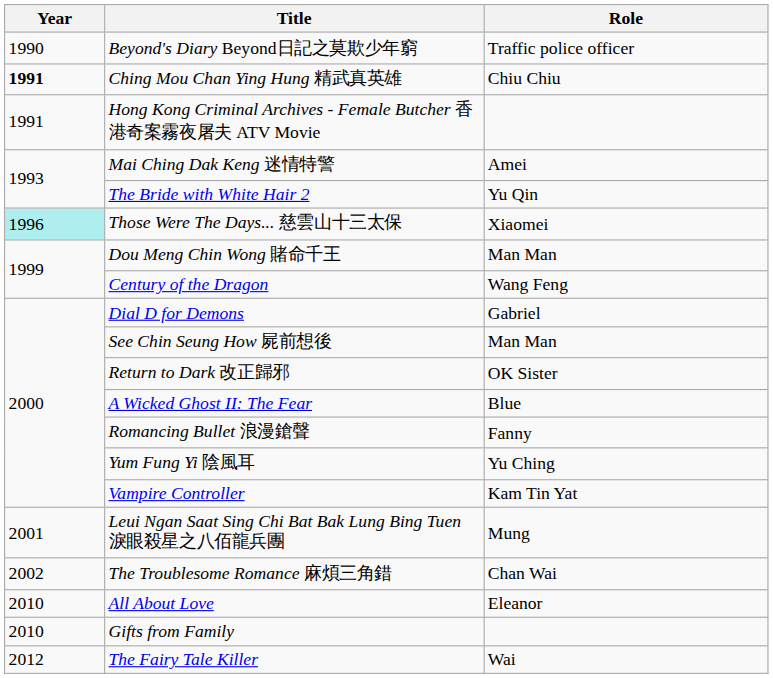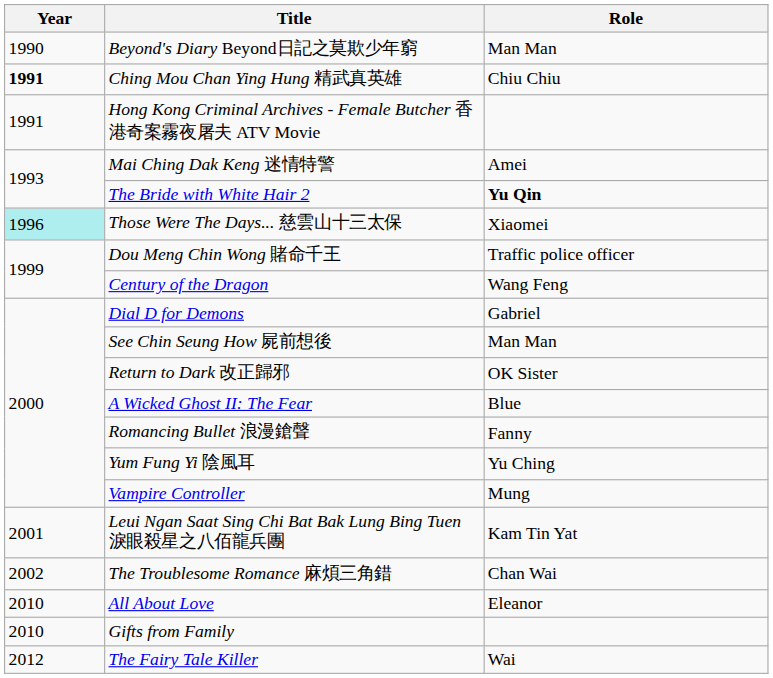(561, 48) Traffic police officer -> (522, 48) Man Man
(513, 194) normal -> (515, 194) bold
(522, 255) Man Man -> (561, 255) Traffic police officer
(533, 493) Kam Tin Yat -> (509, 493) Mung
(509, 532) Mung -> (533, 532) Kam Tin Yat
